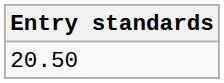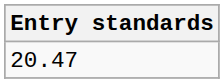(44, 60) 20.50 -> (44, 60) 20.47
